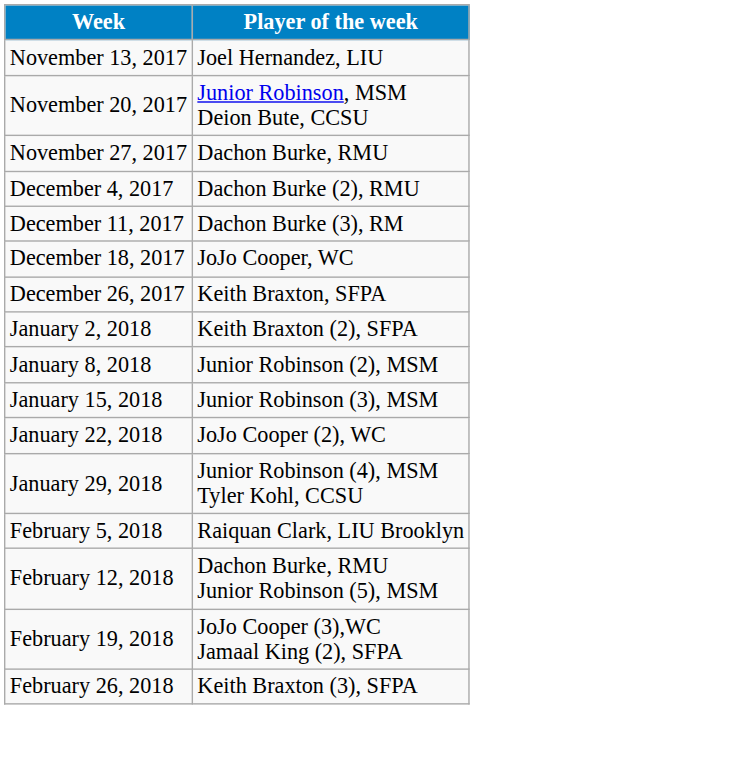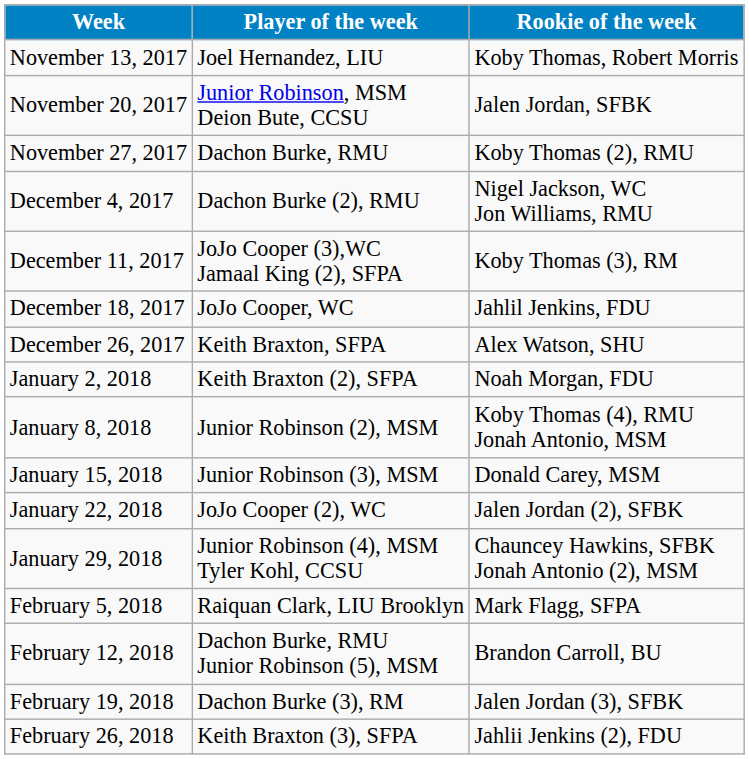+ column: (606, 22)
(300, 223) Dachon Burke (3), RM -> (300, 261) JoJo Cooper (3),WC Jamaal King (2), SFPA
(300, 638) JoJo Cooper (3),WC Jamaal King (2), SFPA -> (300, 701) Dachon Burke (3), RM
